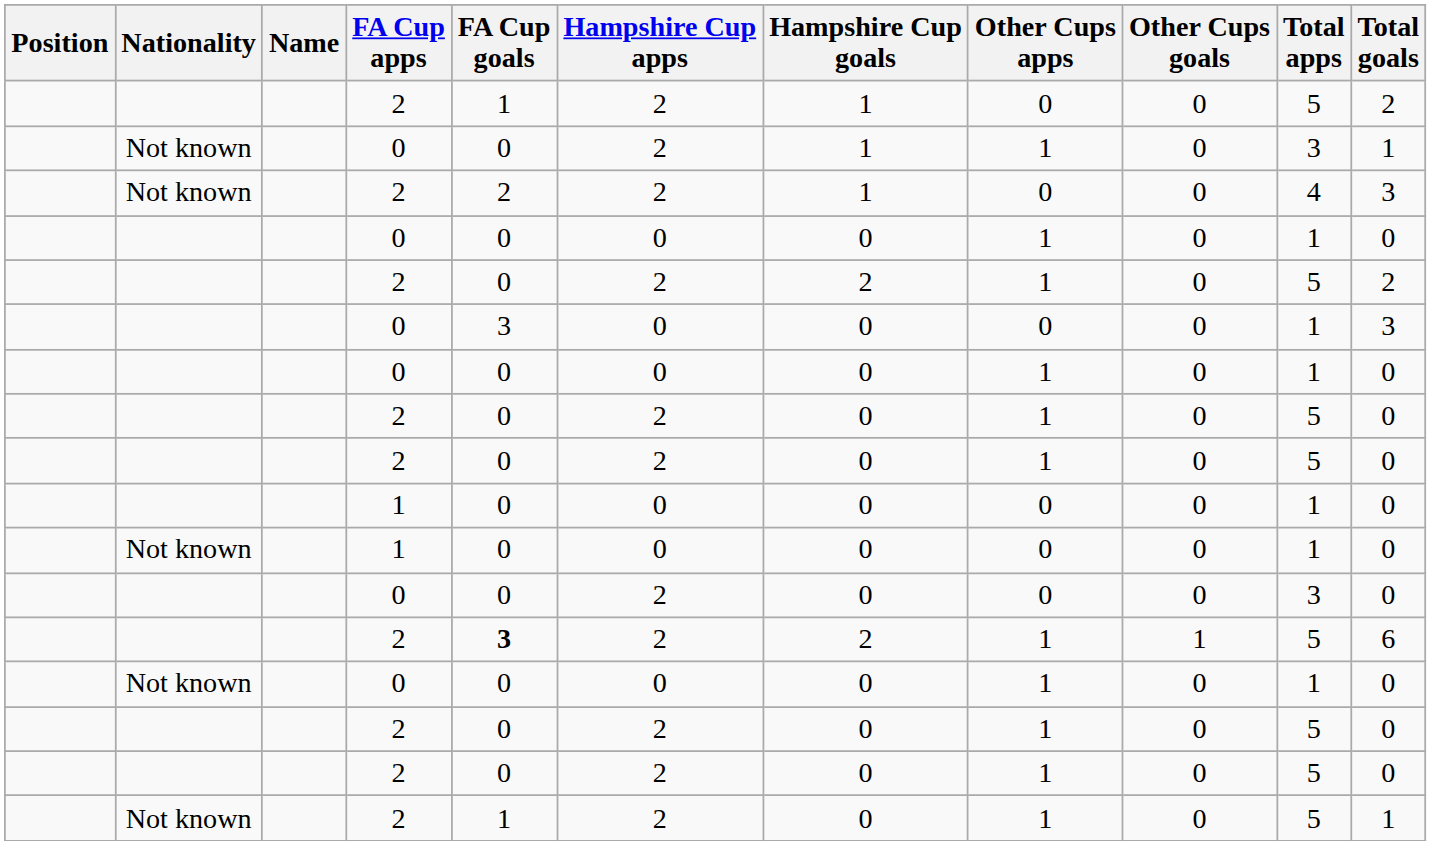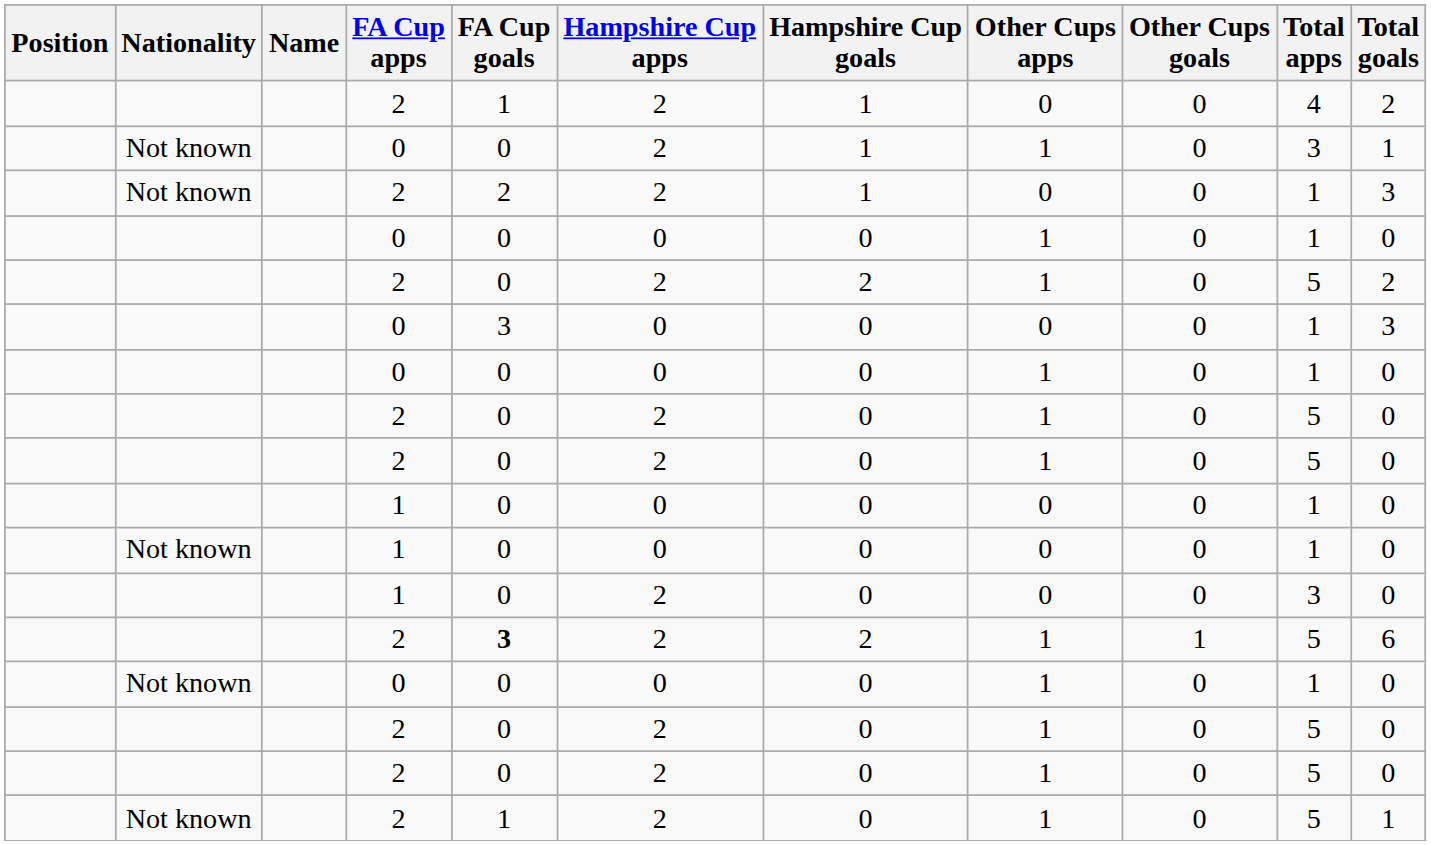(1314, 103) 5 -> (1314, 103) 4
(1314, 192) 4 -> (1314, 192) 1
(399, 594) 0 -> (399, 594) 1
